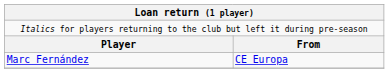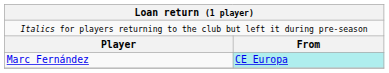(262, 60) no background -> (262, 60) paleturquoise background
